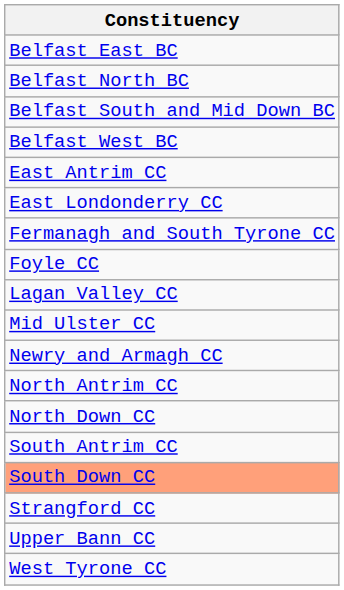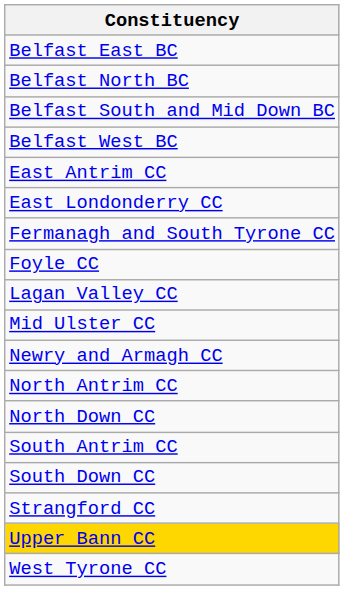(82, 478) lightsalmon background -> (82, 478) no background
(82, 539) no background -> (82, 539) gold background
